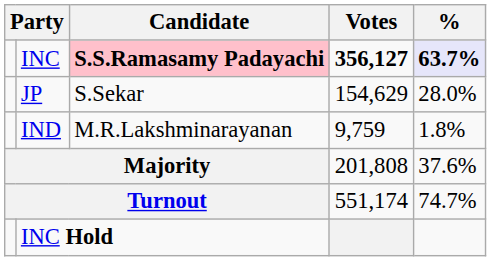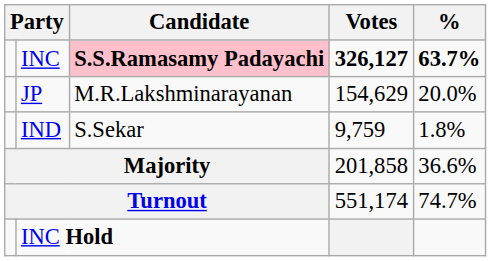(371, 58) 356,127 -> (371, 58) 326,127
(449, 58) lavender background -> (449, 58) no background
(109, 93) S.Sekar -> (183, 93) M.R.Lakshminarayanan
(448, 93) 28.0% -> (448, 93) 20.0%
(183, 129) M.R.Lakshminarayanan -> (109, 129) S.Sekar
(371, 165) 201,808 -> (371, 165) 201,858
(448, 165) 37.6% -> (448, 165) 36.6%
